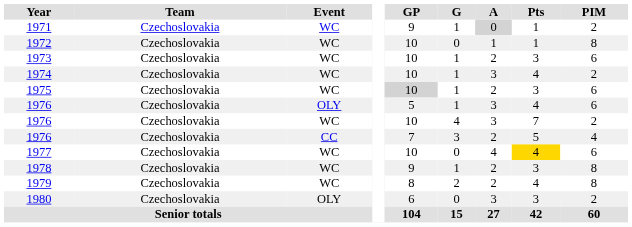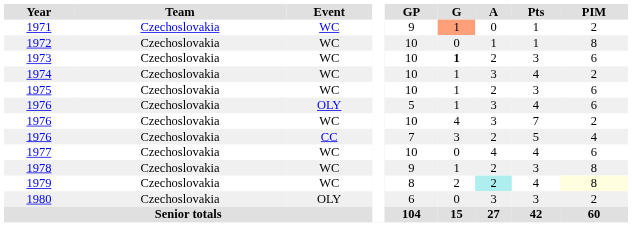(457, 27) no background -> (457, 27) lightsalmon background
(494, 27) lightgrey background -> (494, 27) no background
(457, 58) normal -> (457, 58) bold
(411, 89) lightgrey background -> (411, 89) no background
(536, 152) gold background -> (536, 152) no background
(494, 183) no background -> (494, 183) paleturquoise background
(594, 183) no background -> (594, 183) lightyellow background
